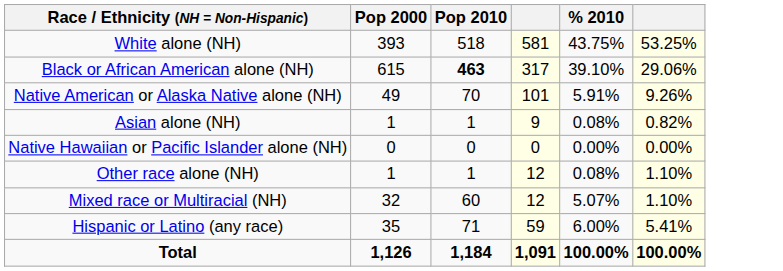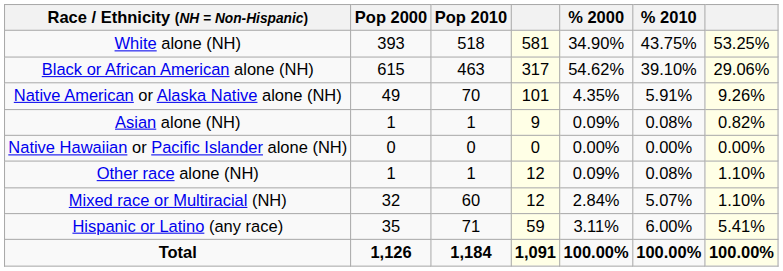+ column: (596, 17)
(471, 69) bold -> (471, 69) normal
